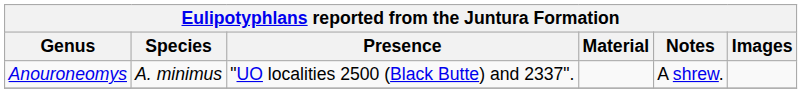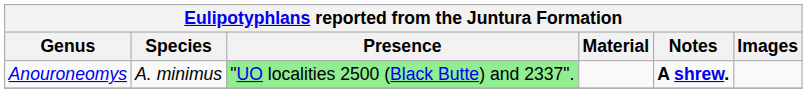(402, 74) no background -> (402, 74) lightgreen background
(690, 74) normal -> (693, 74) bold
